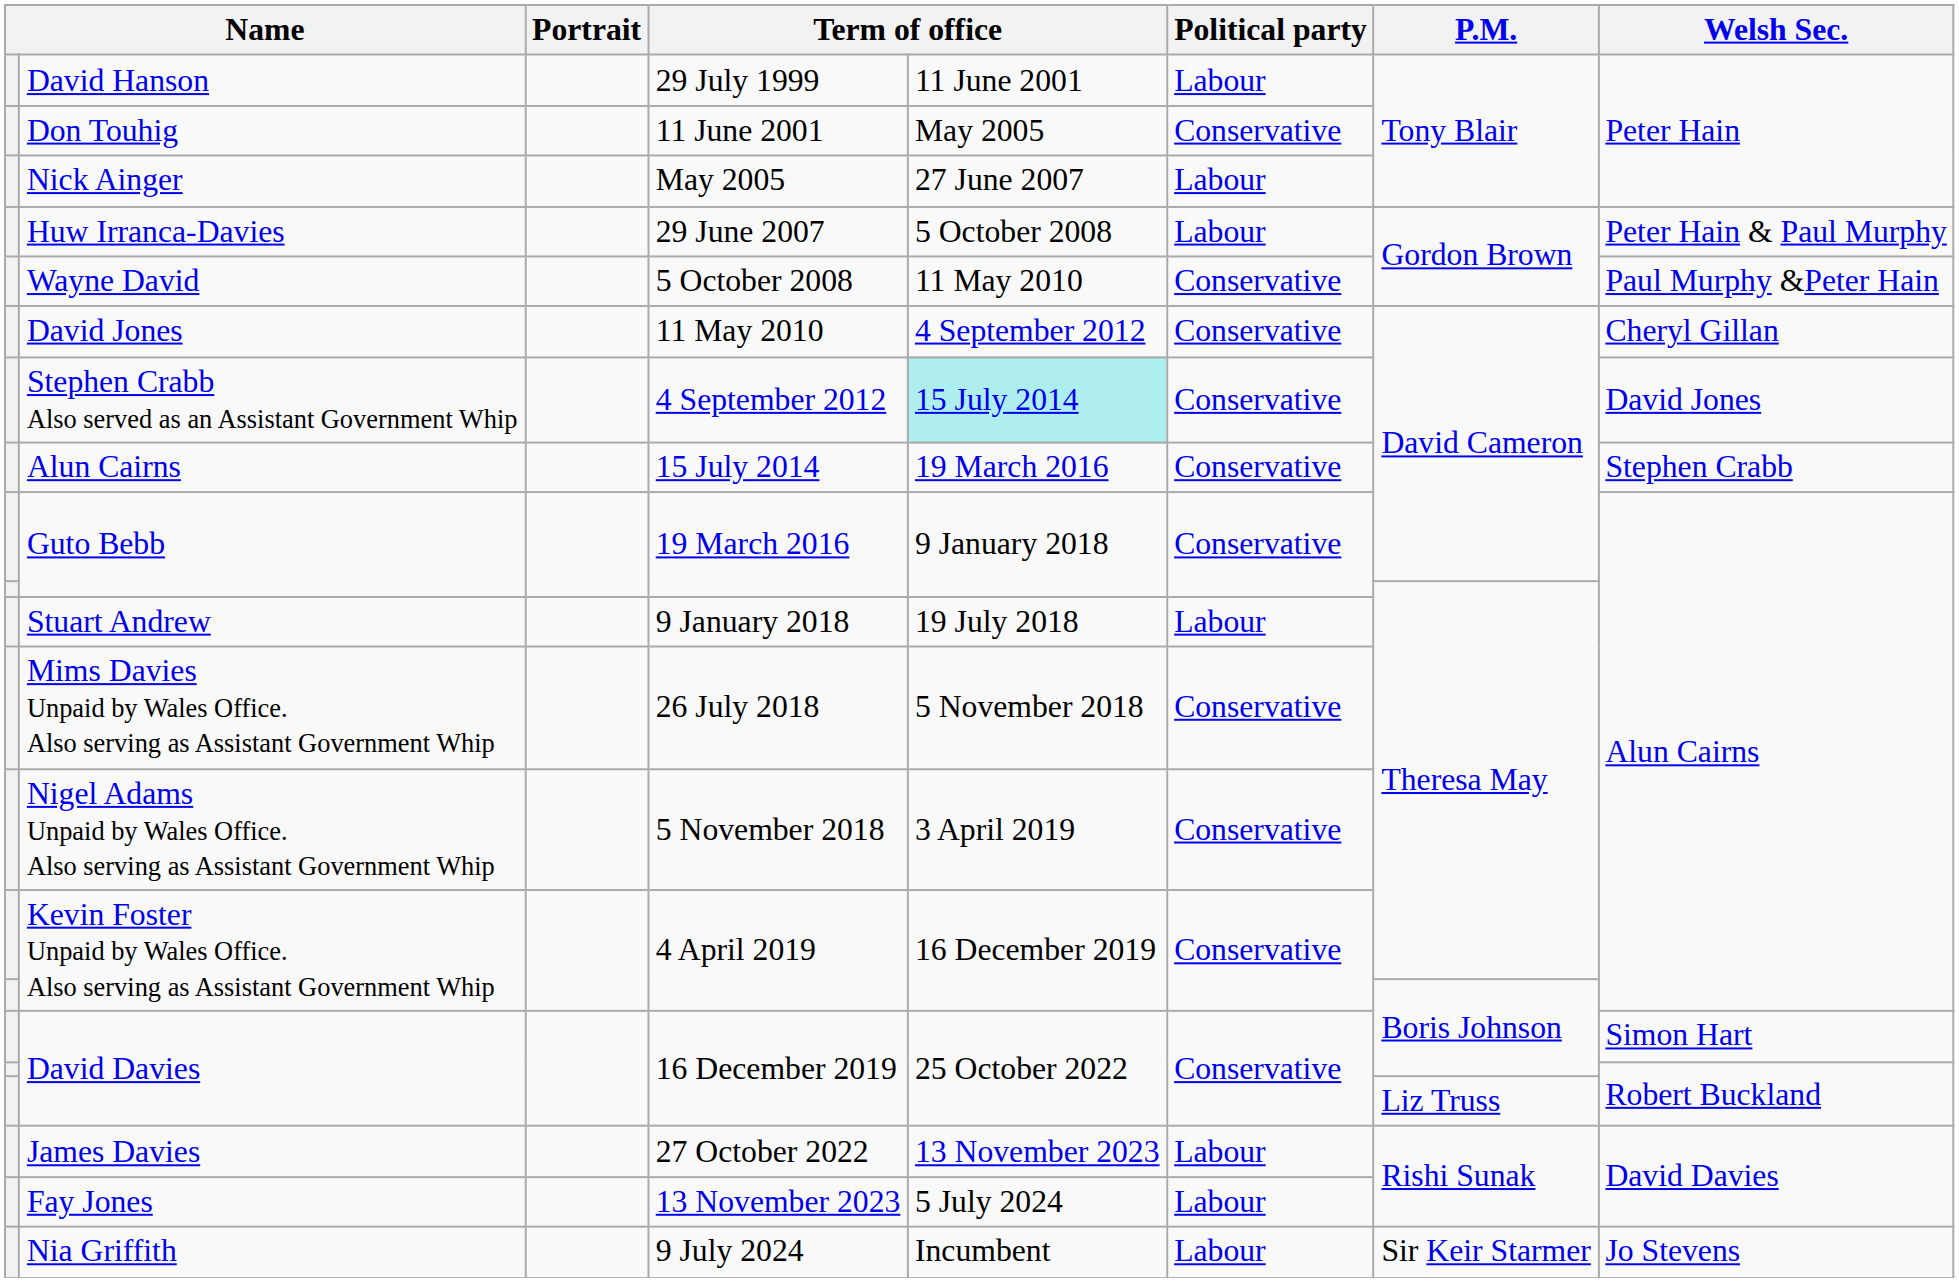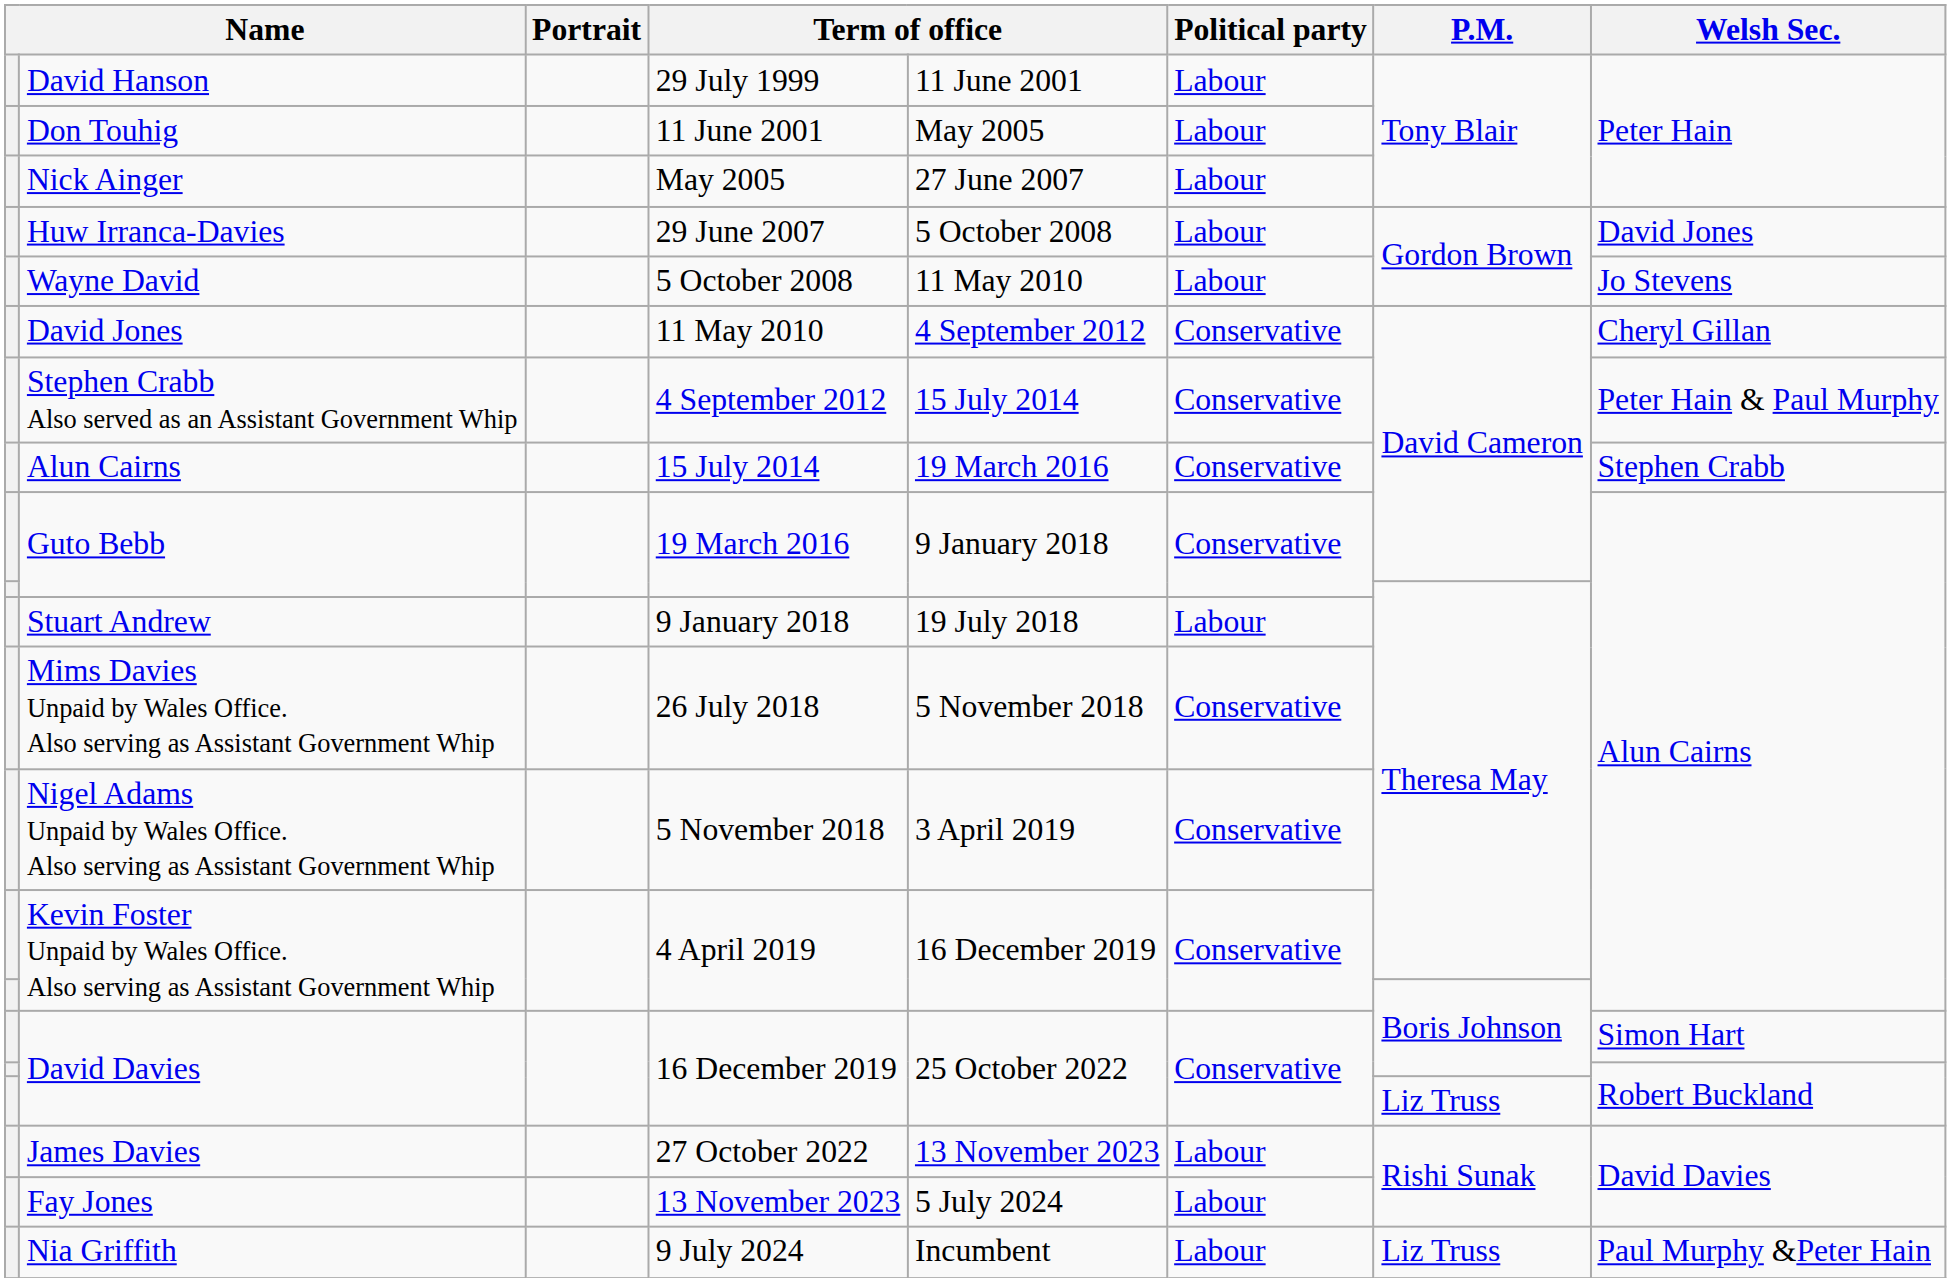(1258, 130) Conservative -> (1220, 130) Labour
(1776, 230) Peter Hain & Paul Murphy -> (1675, 230) David Jones
(1258, 280) Conservative -> (1220, 280) Labour
(1772, 280) Paul Murphy &Peter Hain -> (1665, 280) Jo Stevens
(997, 399) paleturquoise background -> (997, 399) no background
(1683, 399) David Jones -> (1768, 399) Peter Hain & Paul Murphy
(1486, 1251) Sir Keir Starmer -> (1441, 1251) Liz Truss
(1673, 1251) Jo Stevens -> (1764, 1251) Paul Murphy &Peter Hain
